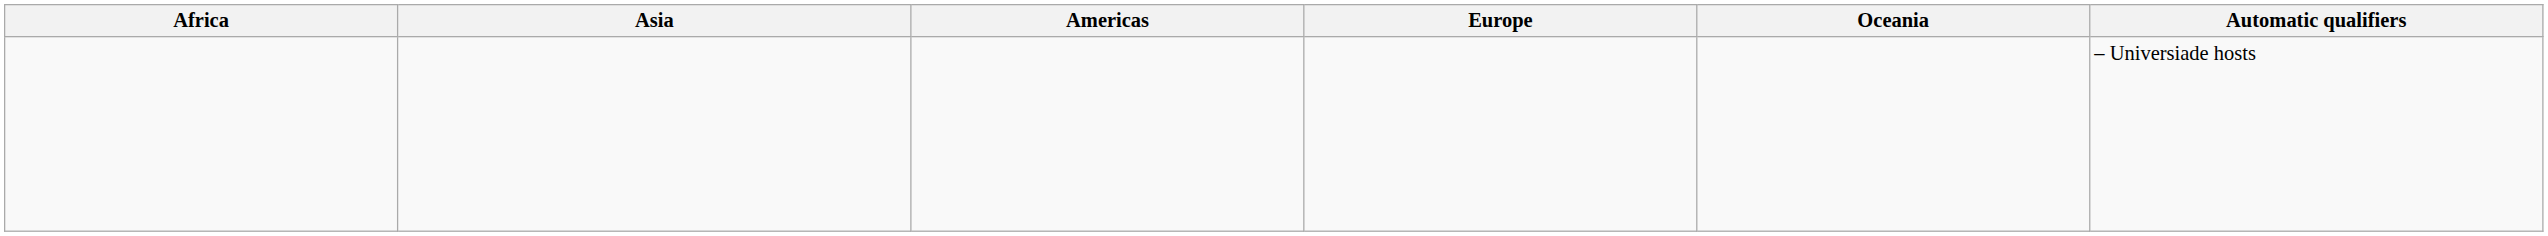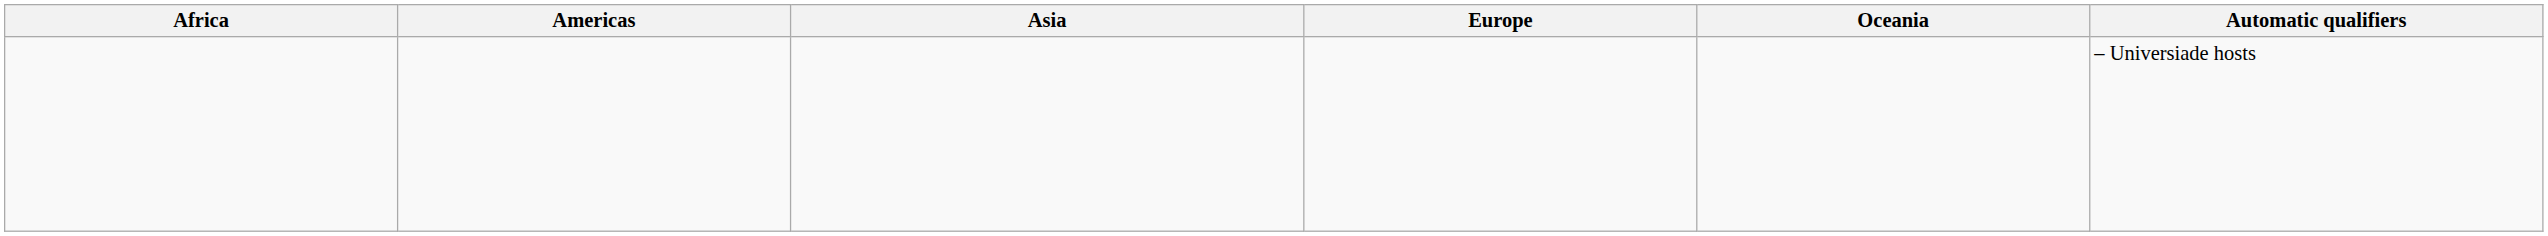columns swapped: (1108, 20) <-> (654, 20)
